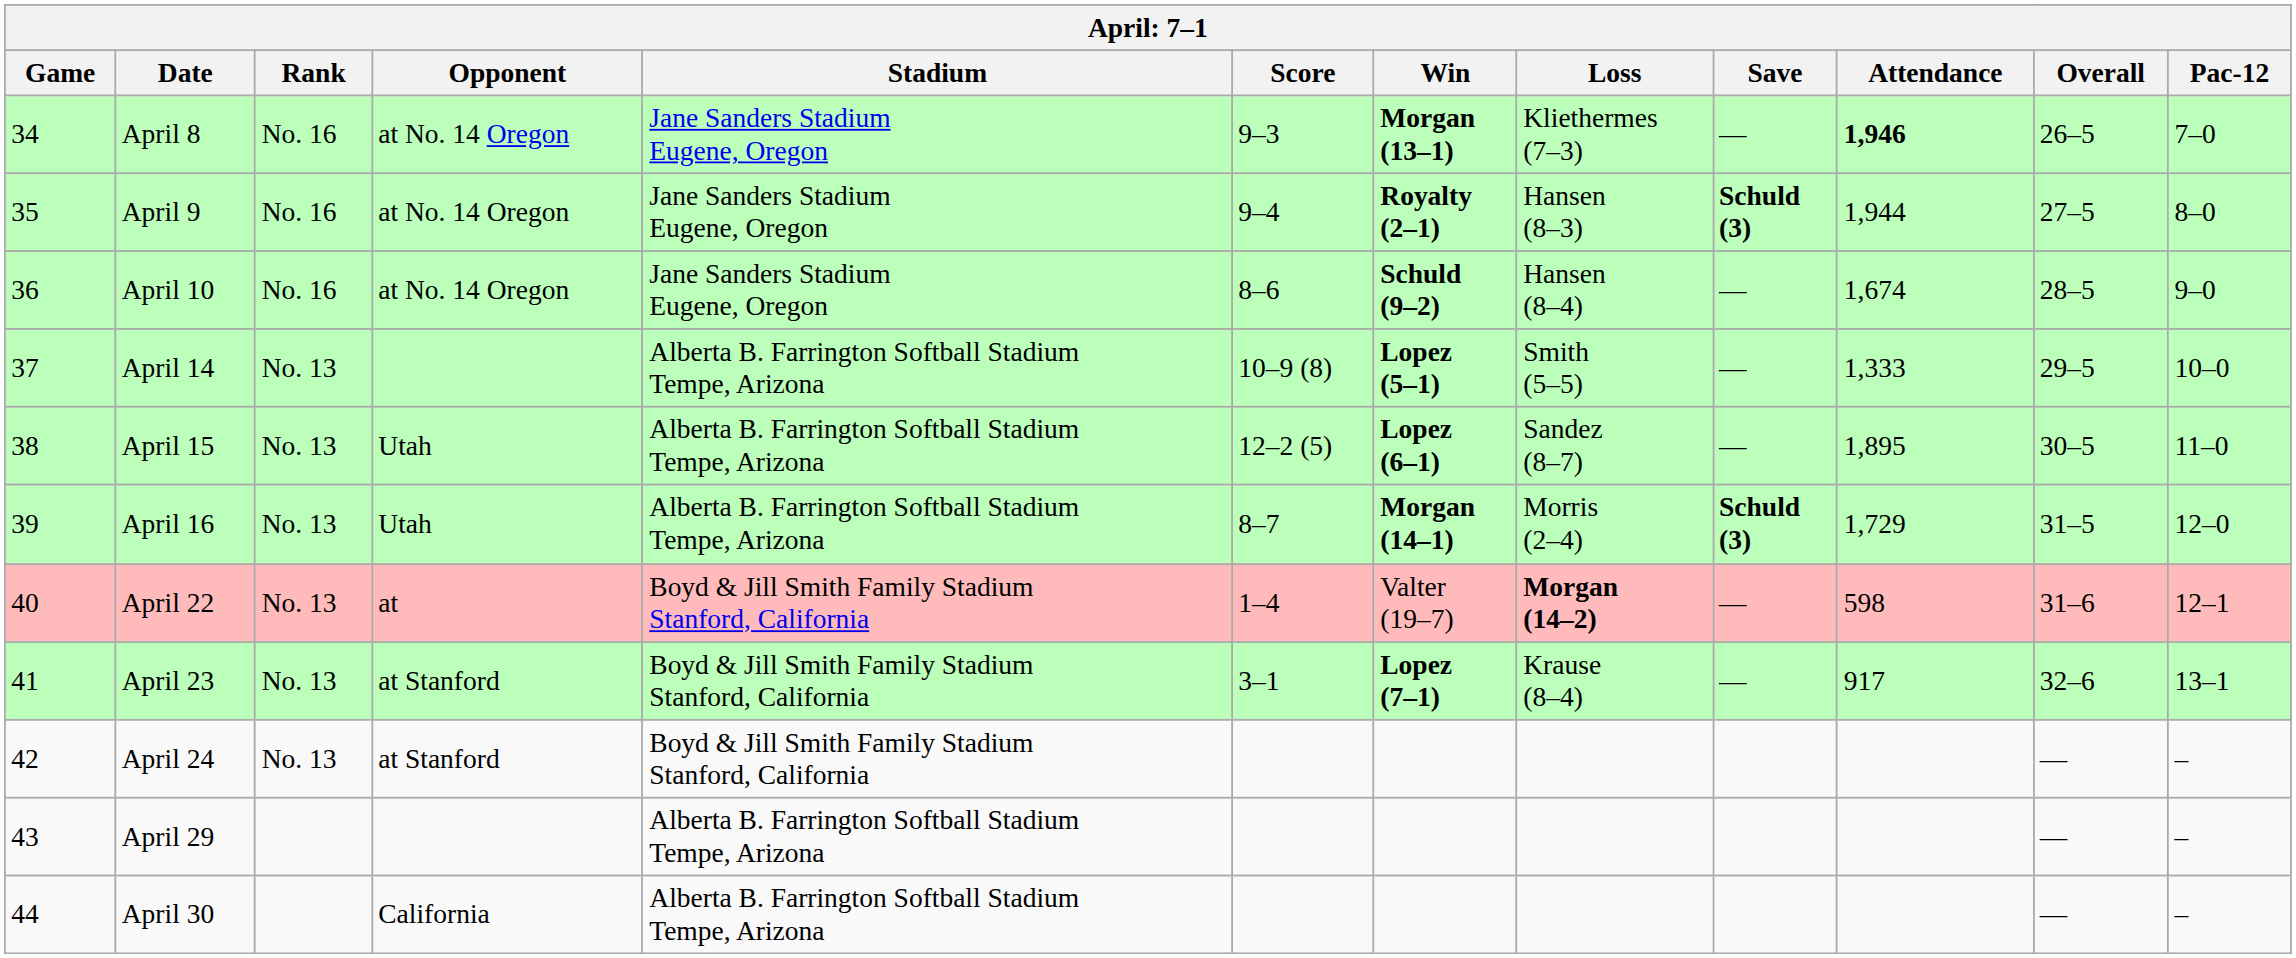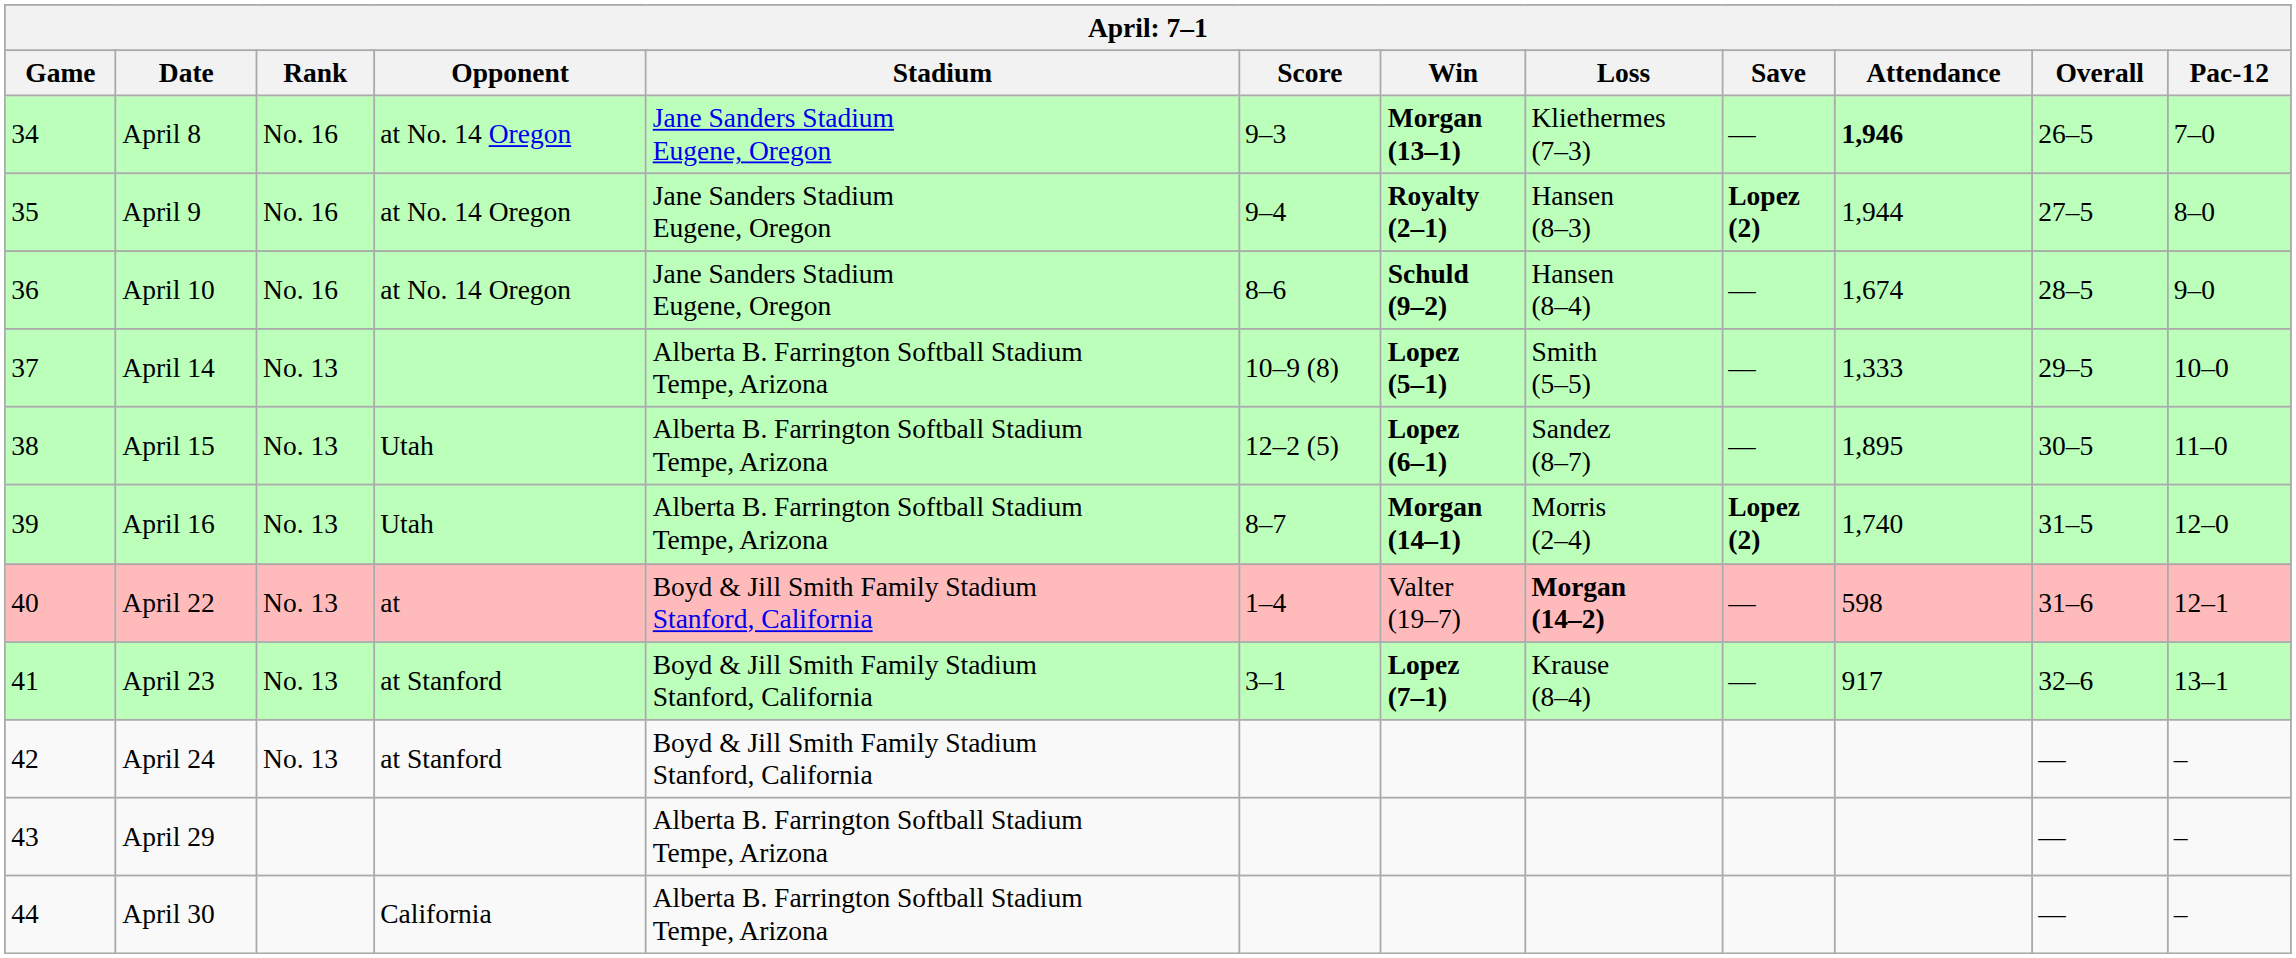(1760, 212) Schuld (3) -> (1764, 212) Lopez (2)
(1760, 523) Schuld (3) -> (1764, 523) Lopez (2)
(1875, 523) 1,729 -> (1872, 523) 1,740
